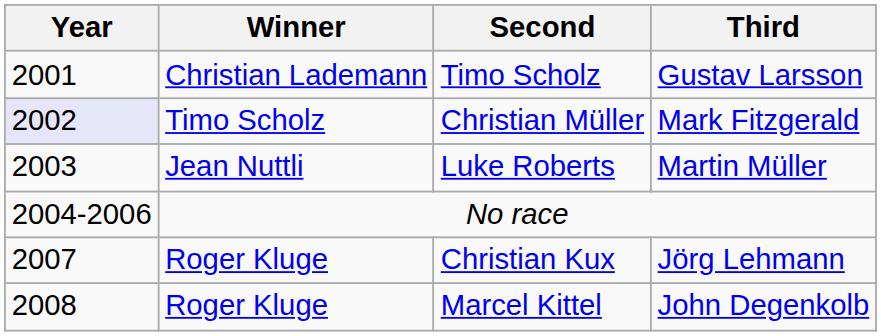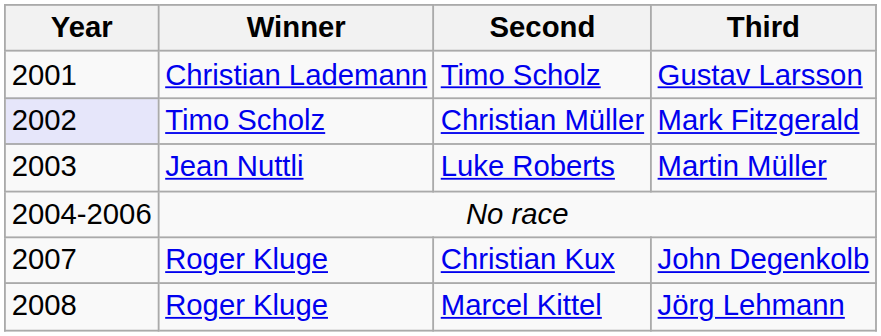(751, 259) Jörg Lehmann -> (763, 259) John Degenkolb
(763, 306) John Degenkolb -> (751, 306) Jörg Lehmann
